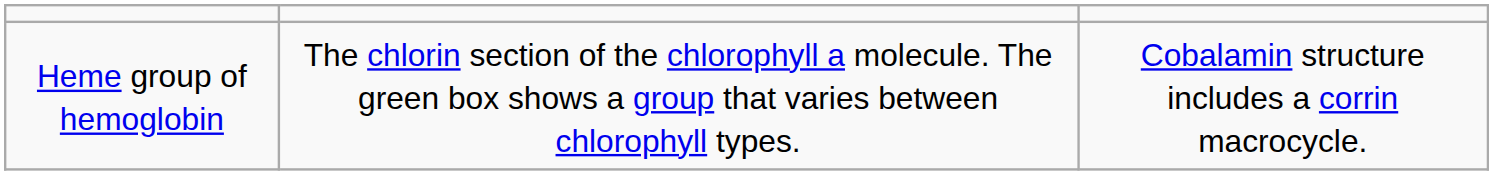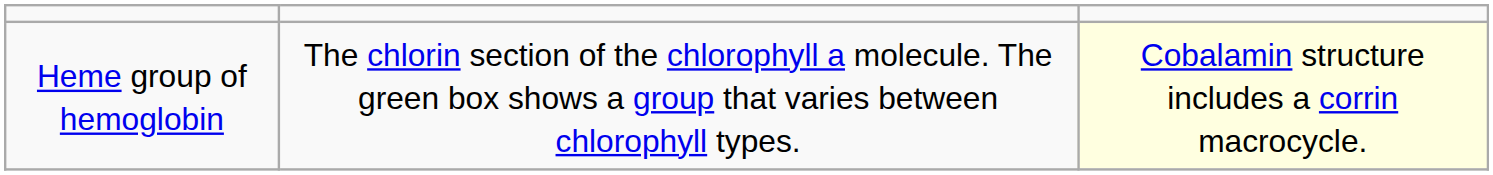(1283, 97) no background -> (1283, 97) lightyellow background
